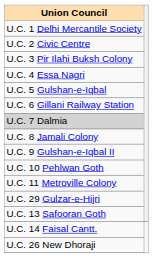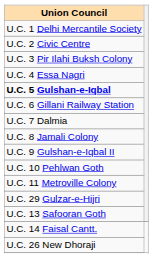(56, 90) normal -> (59, 90) bold
(37, 121) lightgrey background -> (37, 121) no background
